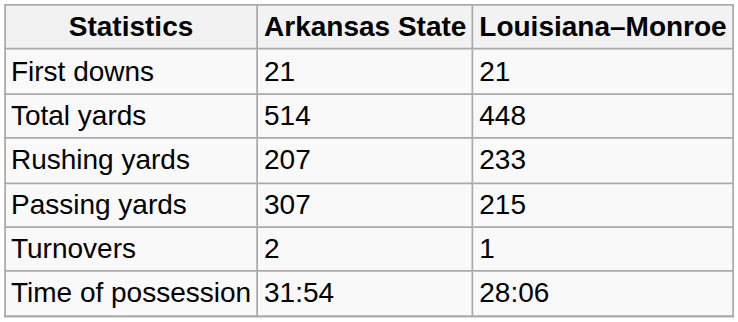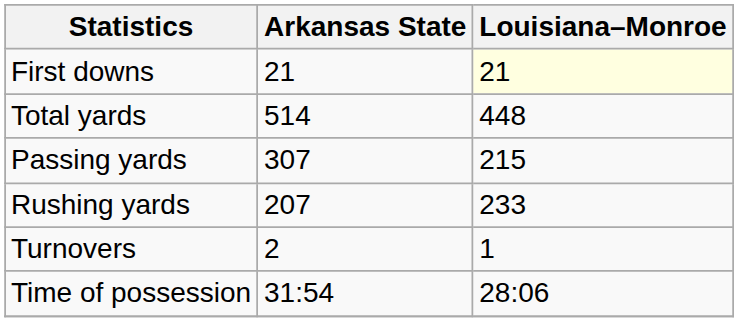(495, 71) no background -> (495, 71) lightyellow background
rows swapped: (100, 159) <-> (99, 204)
